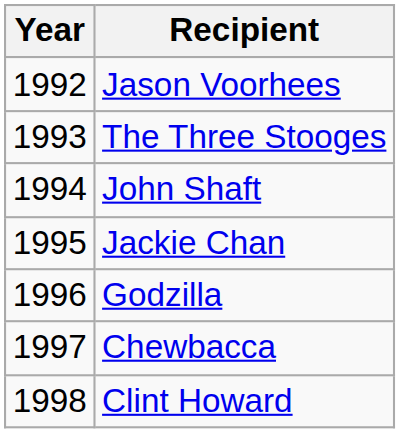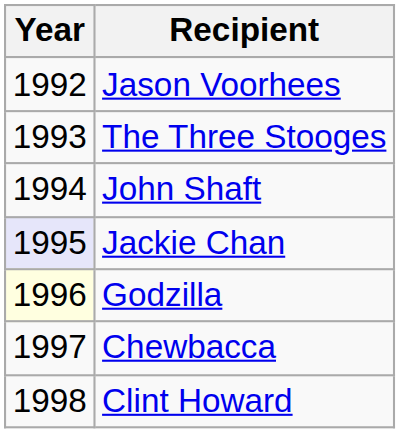(50, 242) no background -> (50, 242) lavender background
(50, 294) no background -> (50, 294) lightyellow background
